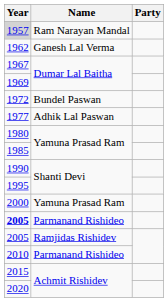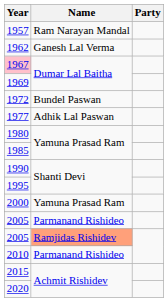(18, 30) lightgrey background -> (18, 30) no background
(18, 64) no background -> (18, 64) pink background
(18, 220) bold -> (18, 220) normal
(75, 237) no background -> (75, 237) lightsalmon background
